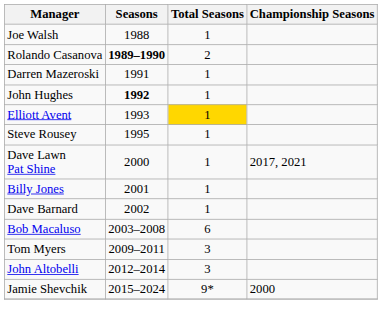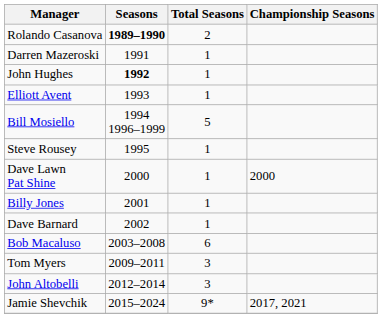- row: (33, 34)
(207, 114) gold background -> (207, 94) no background
+ row: (41, 121)
(278, 161) 2017, 2021 -> (262, 176) 2000
(262, 289) 2000 -> (278, 303) 2017, 2021
